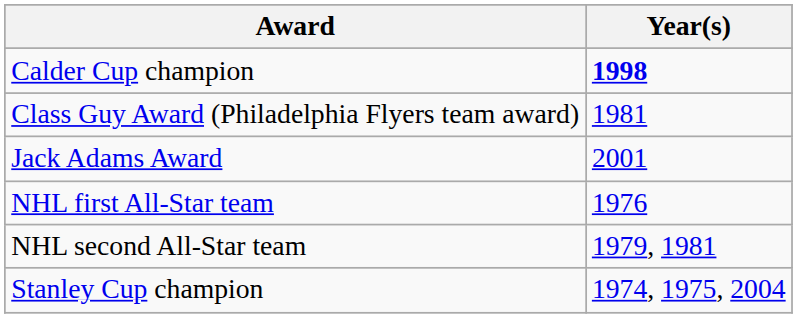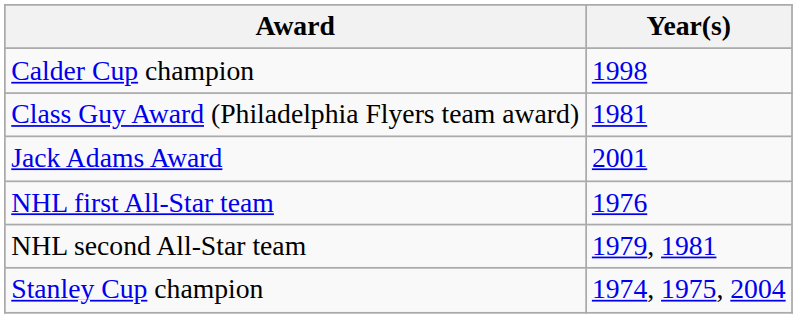(620, 70) bold -> (620, 70) normal
